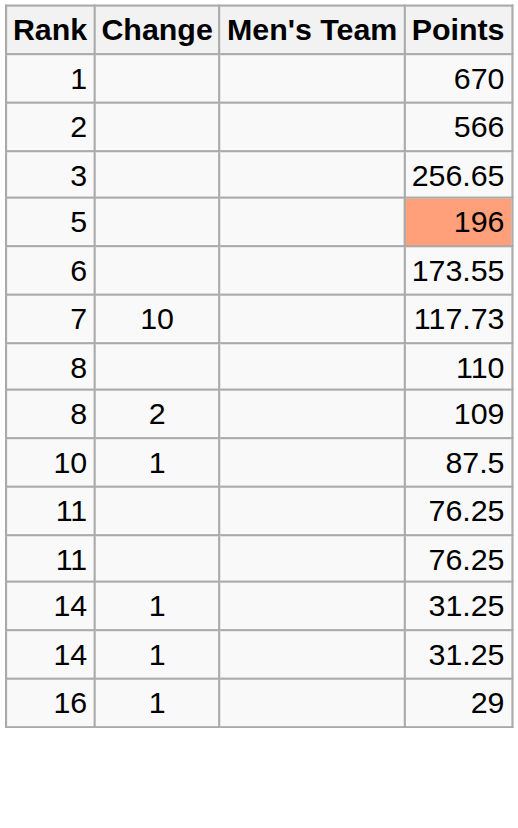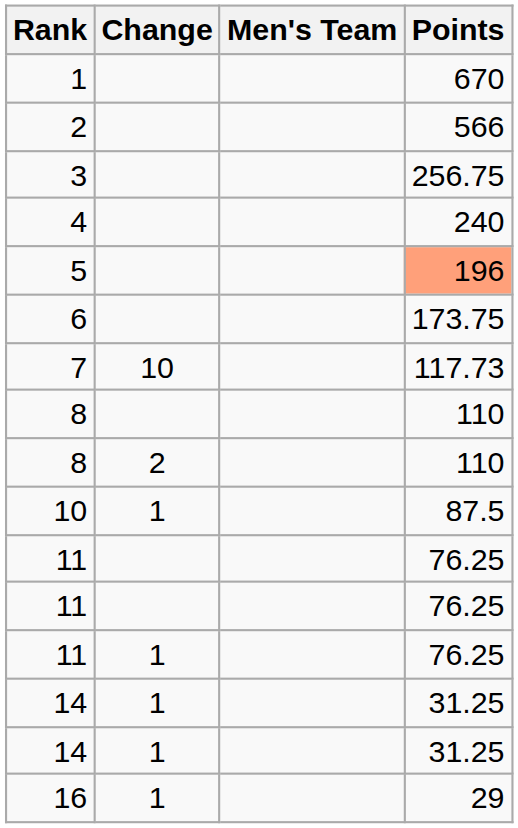(458, 174) 256.65 -> (458, 174) 256.75
+ row: (79, 222)
(458, 270) 173.55 -> (458, 318) 173.75
(479, 414) 109 -> (480, 462) 110
+ row: (71, 654)
